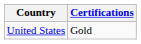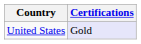(81, 30) no background -> (81, 30) lavender background
